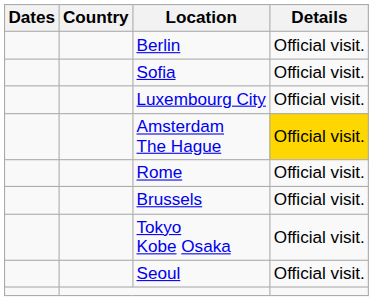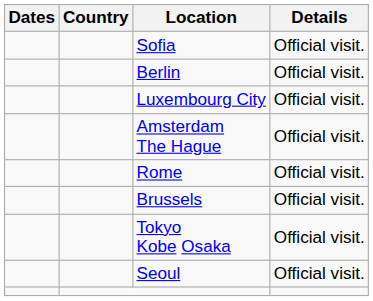rows swapped: (156, 72) <-> (158, 45)
(319, 136) gold background -> (319, 136) no background
